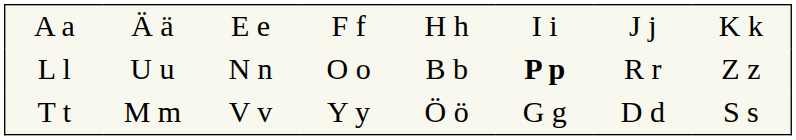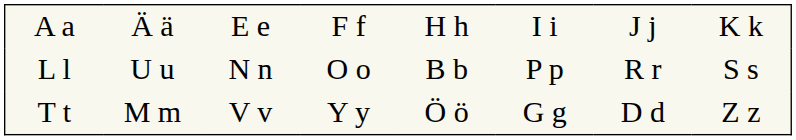(545, 69) bold -> (545, 69) normal
(741, 69) Z z -> (741, 69) S s
(741, 112) S s -> (741, 112) Z z
